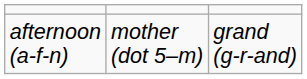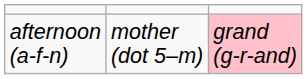(255, 43) no background -> (255, 43) pink background
